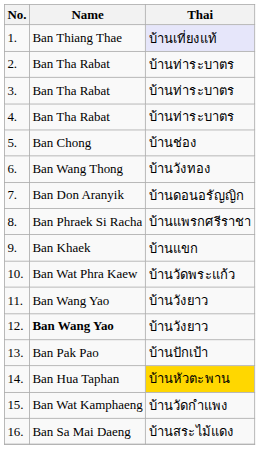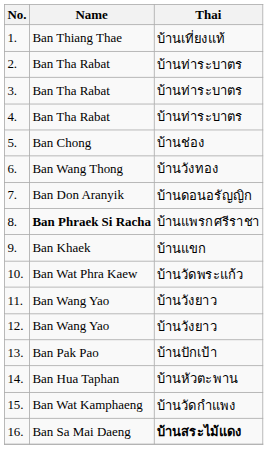(183, 38) lavender background -> (191, 38) no background
(87, 221) normal -> (92, 221) bold
(73, 326) bold -> (71, 326) normal
(189, 379) gold background -> (197, 379) no background
(191, 431) normal -> (199, 431) bold
